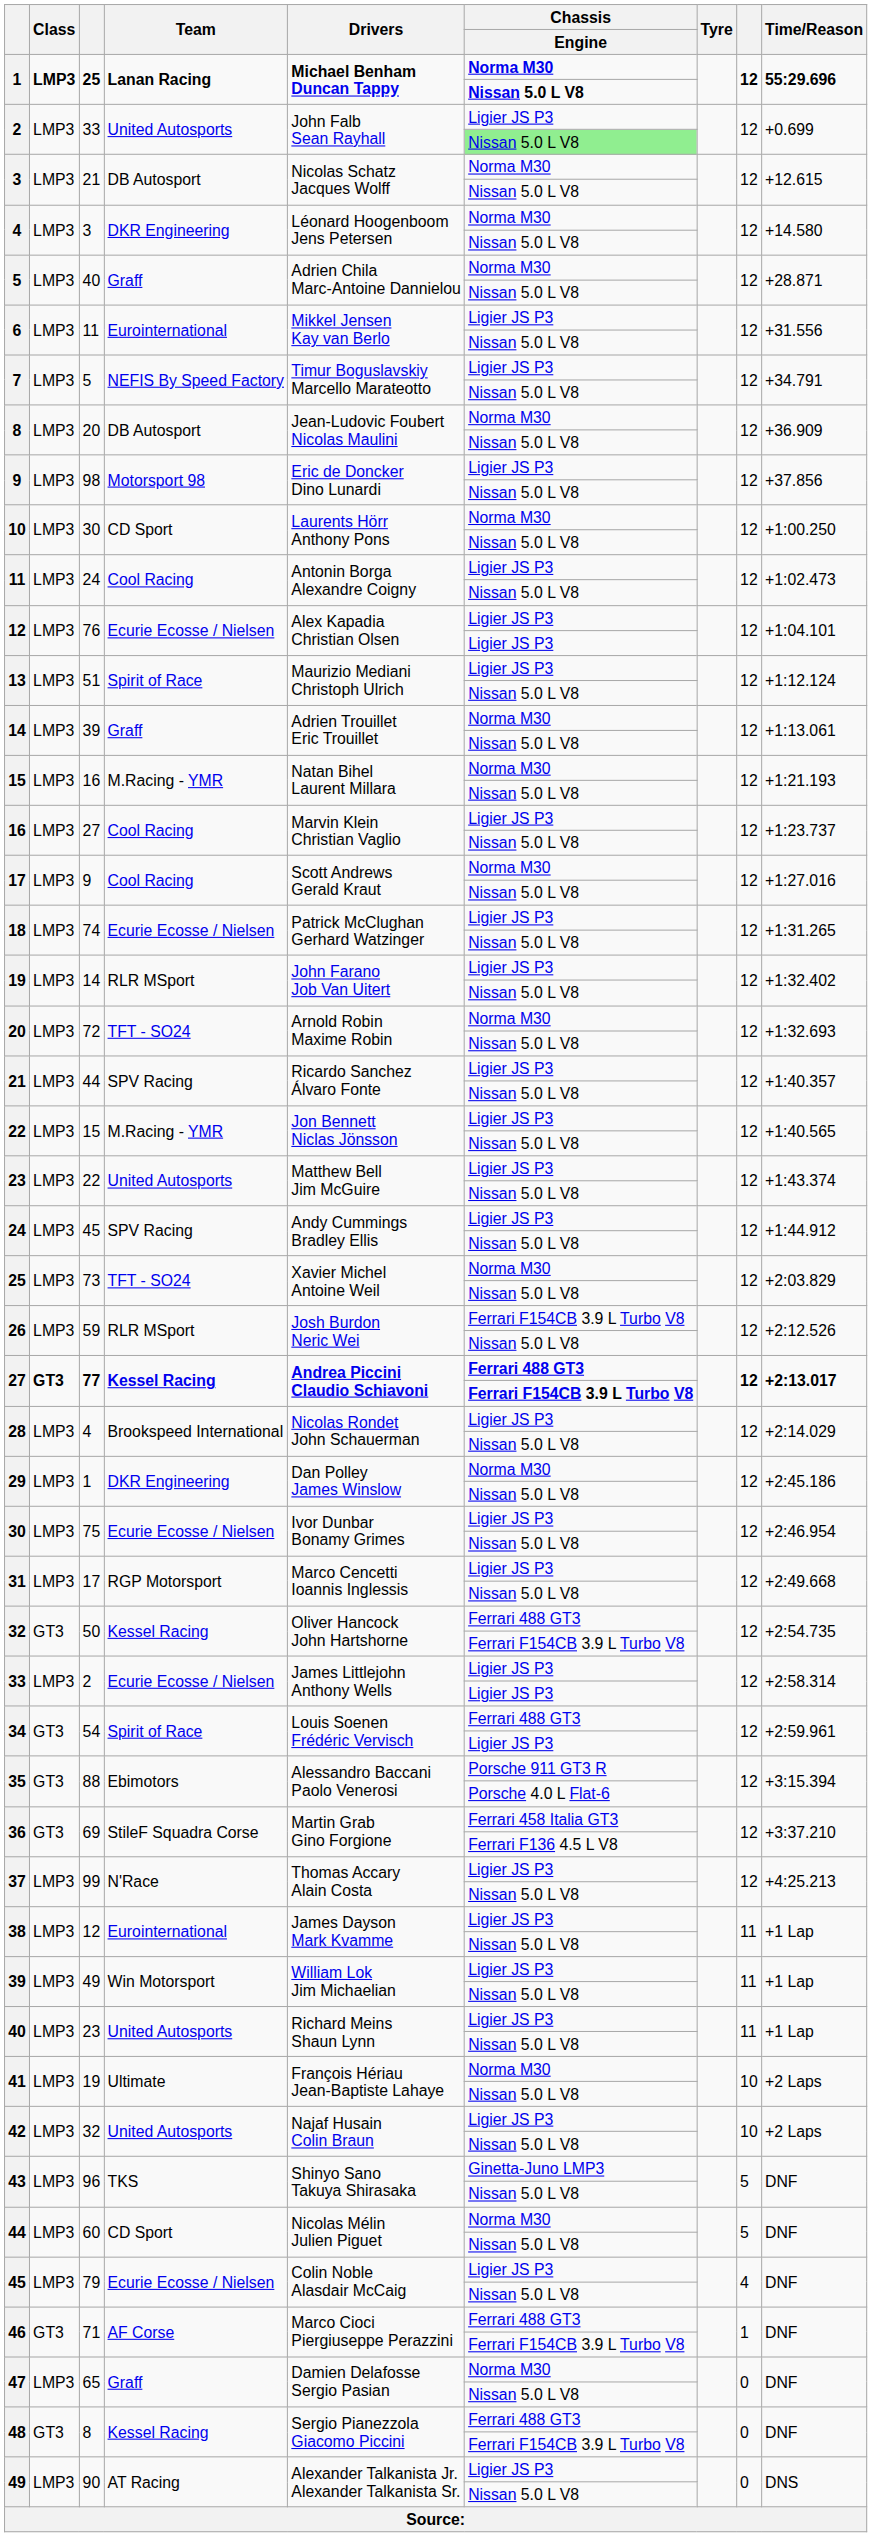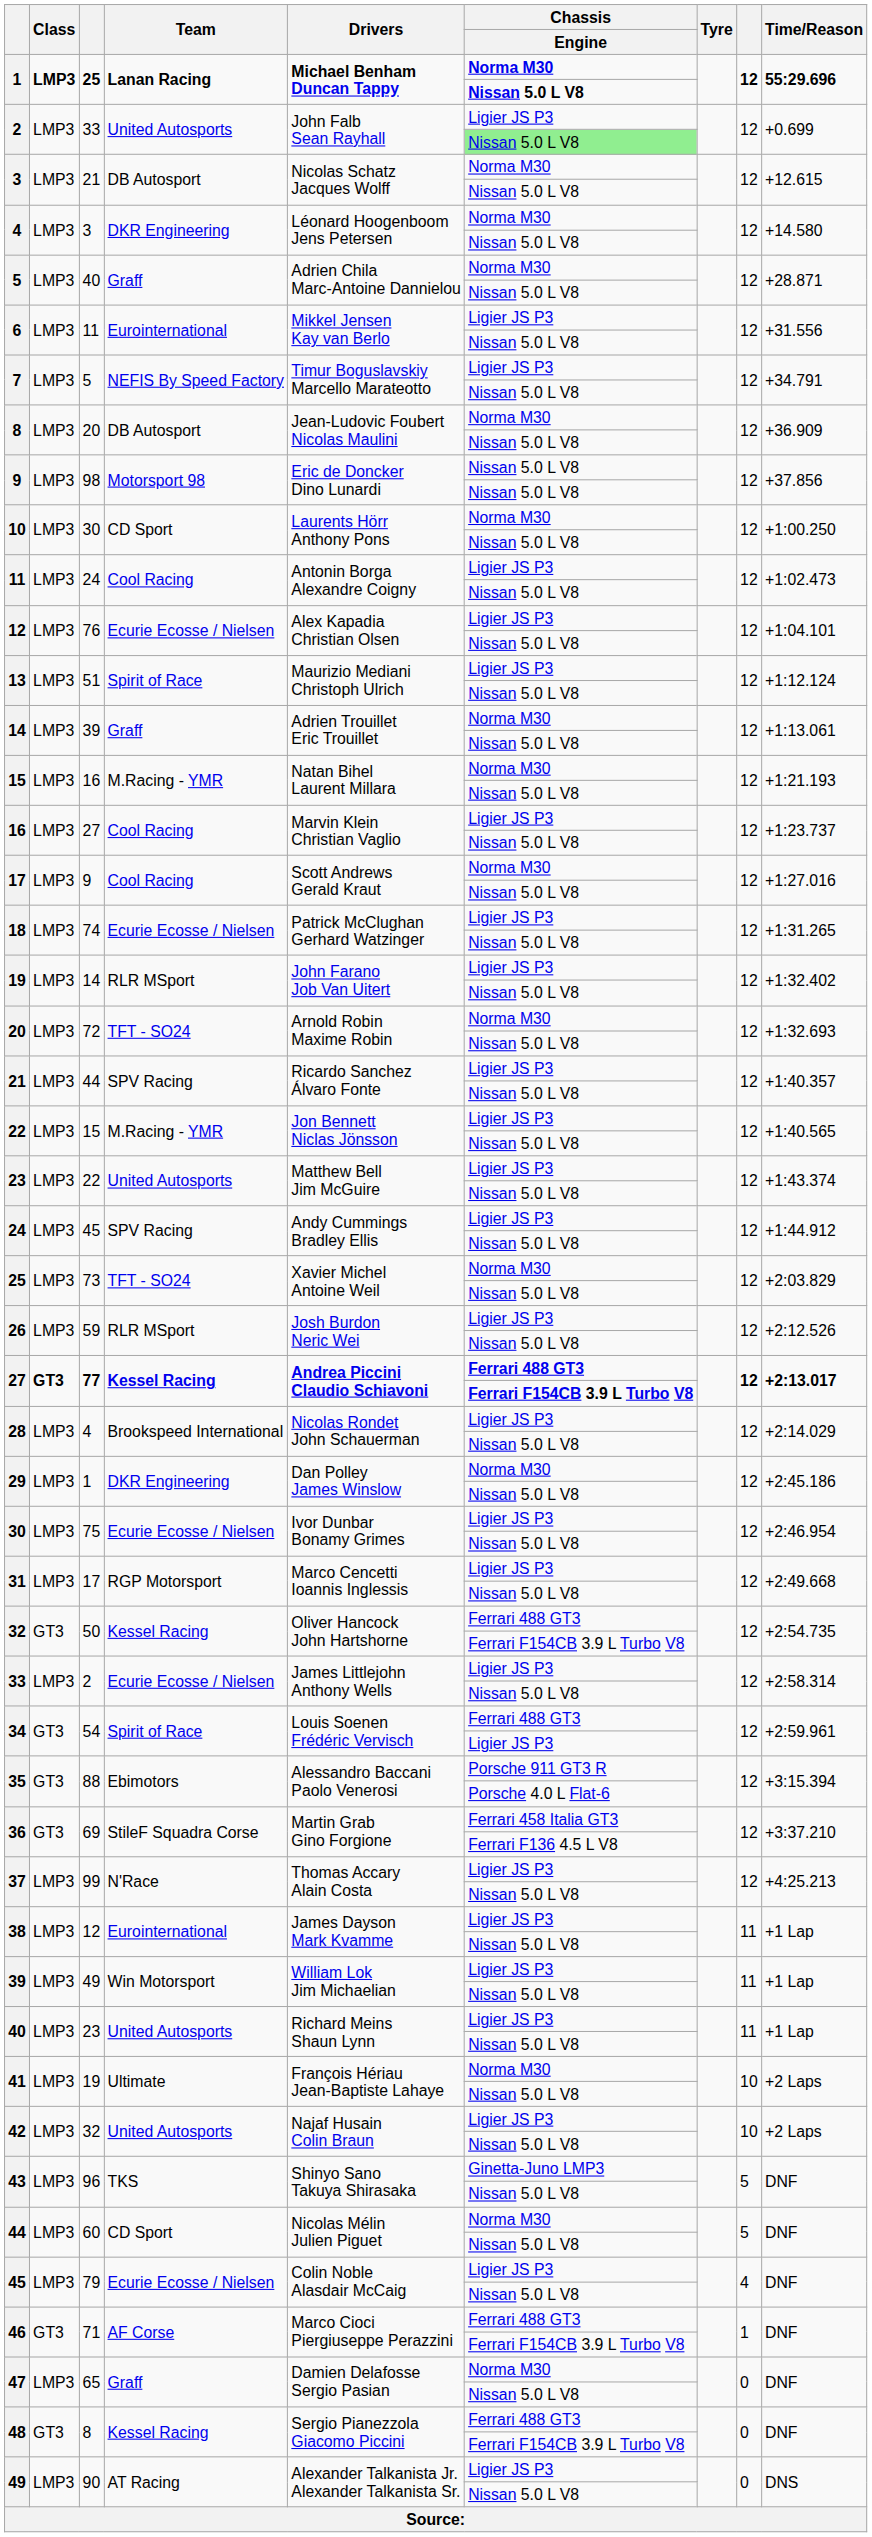(511, 468) Ligier JS P3 -> (524, 468) Nissan 5.0 L V8
(511, 643) Ligier JS P3 -> (524, 643) Nissan 5.0 L V8
(576, 1319) Ferrari F154CB 3.9 L Turbo V8 -> (511, 1319) Ligier JS P3
(511, 1694) Ligier JS P3 -> (524, 1694) Nissan 5.0 L V8
